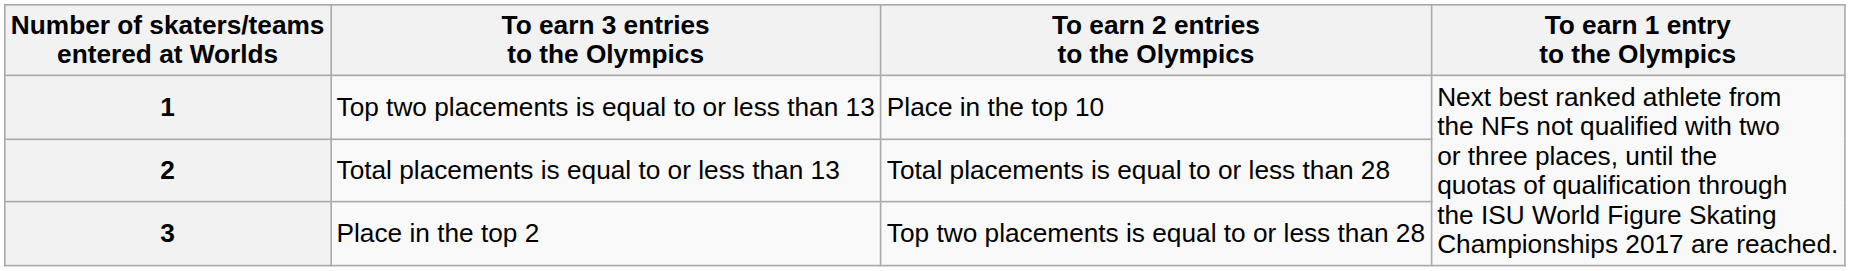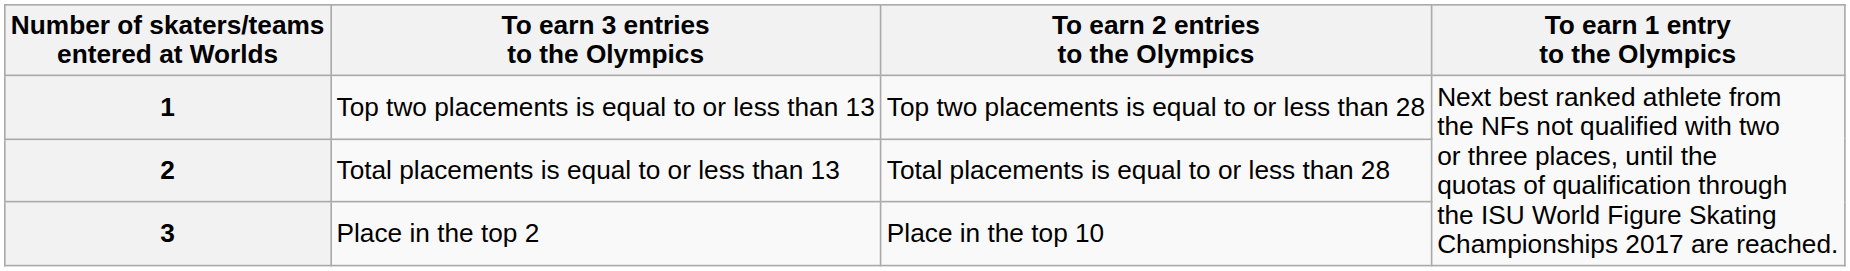(996, 107) Place in the top 10 -> (1156, 107) Top two placements is equal to or less than 28
(1156, 233) Top two placements is equal to or less than 28 -> (996, 233) Place in the top 10
